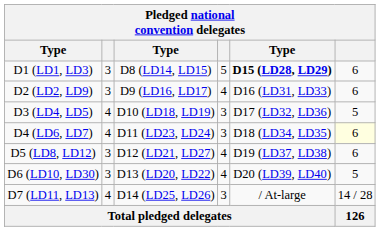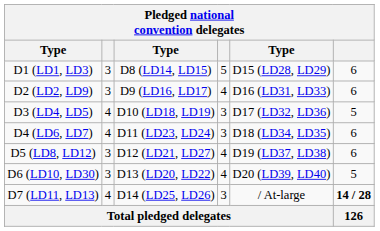(282, 71) bold -> (281, 71) normal
(355, 133) lightyellow background -> (354, 133) no background
(355, 195) normal -> (354, 195) bold
